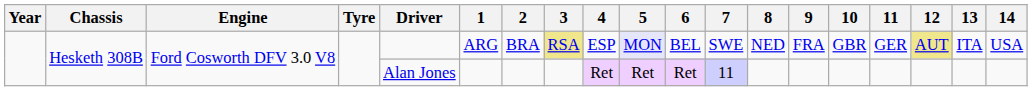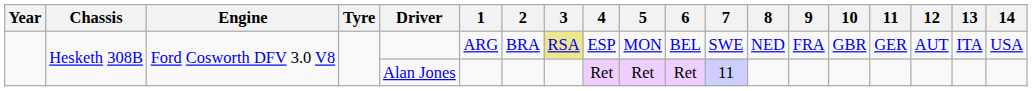(643, 44) lavender background -> (643, 44) no background
(932, 44) khaki background -> (932, 44) no background
